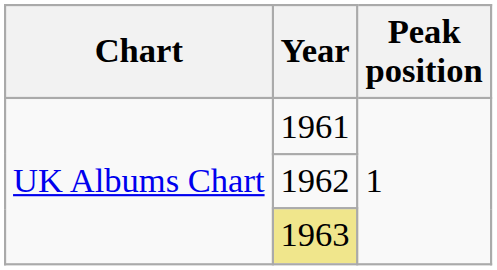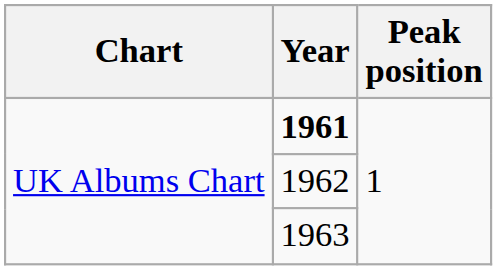(315, 125) normal -> (315, 125) bold
(315, 235) khaki background -> (315, 235) no background
